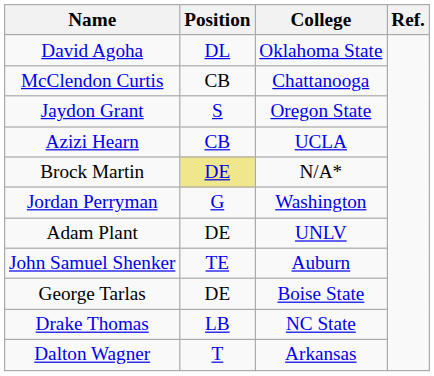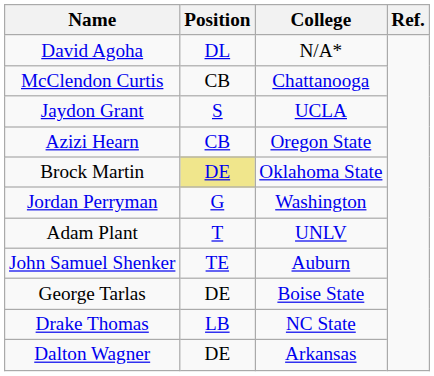(321, 50) Oklahoma State -> (321, 50) N/A*
(321, 111) Oregon State -> (321, 111) UCLA
(321, 141) UCLA -> (321, 141) Oregon State
(321, 171) N/A* -> (321, 171) Oklahoma State
(217, 232) DE -> (217, 232) T
(217, 354) T -> (217, 354) DE
